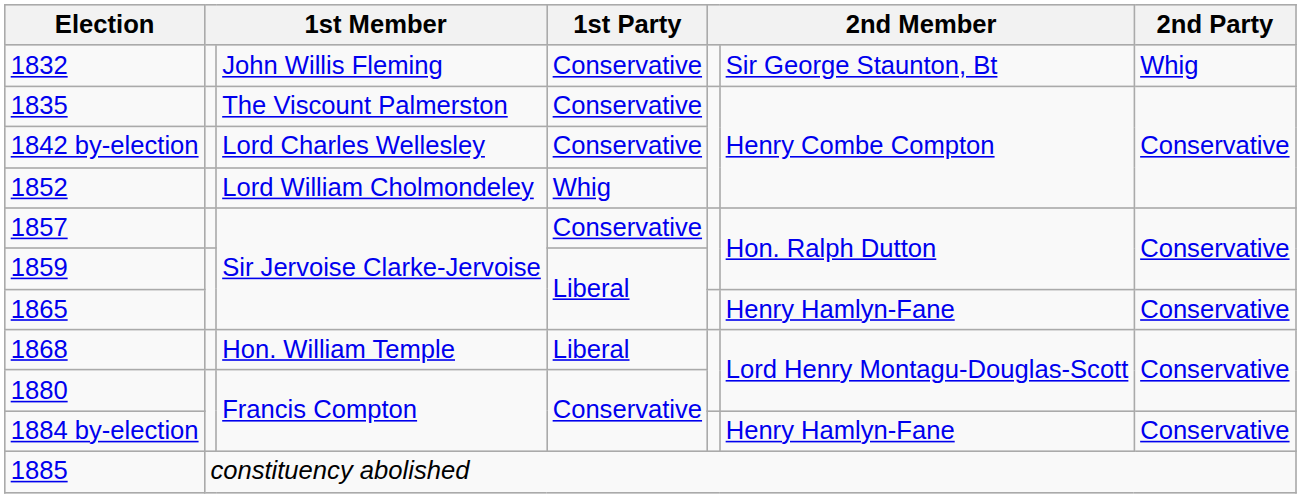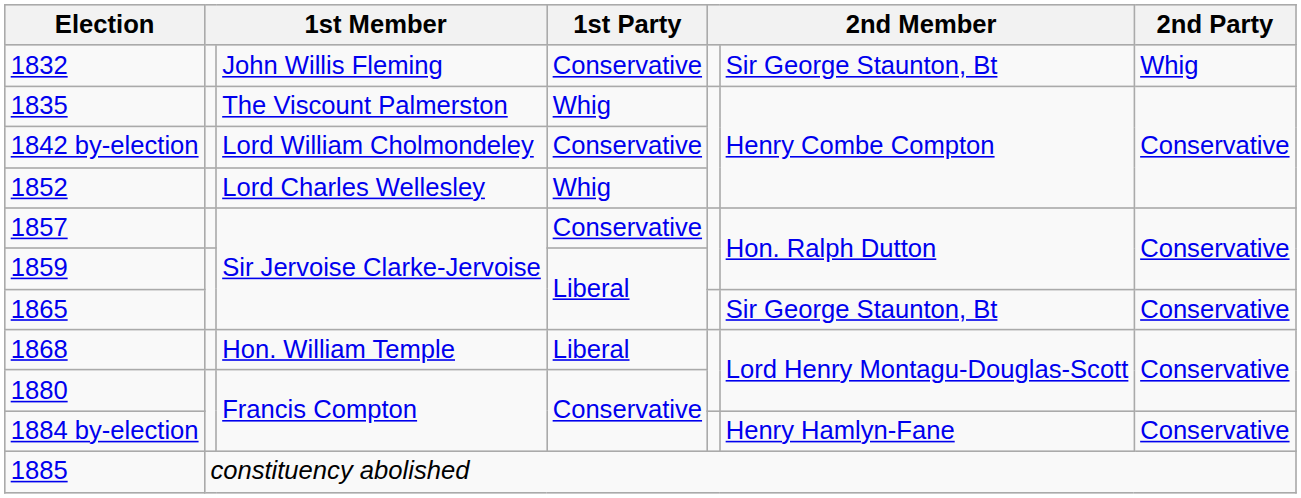(627, 106) Conservative -> (582, 106) Whig
(354, 146) Lord Charles Wellesley -> (378, 146) Lord William Cholmondeley
(378, 187) Lord William Cholmondeley -> (354, 187) Lord Charles Wellesley
(840, 308) Henry Hamlyn-Fane -> (862, 308) Sir George Staunton, Bt
